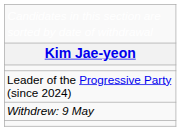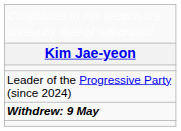(50, 111) normal -> (53, 111) bold
